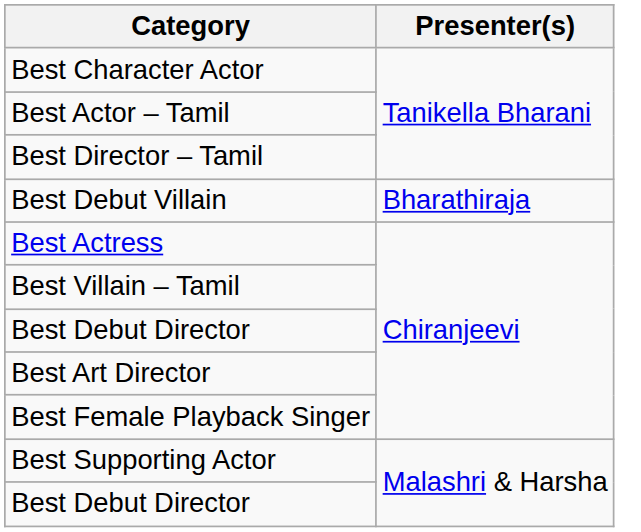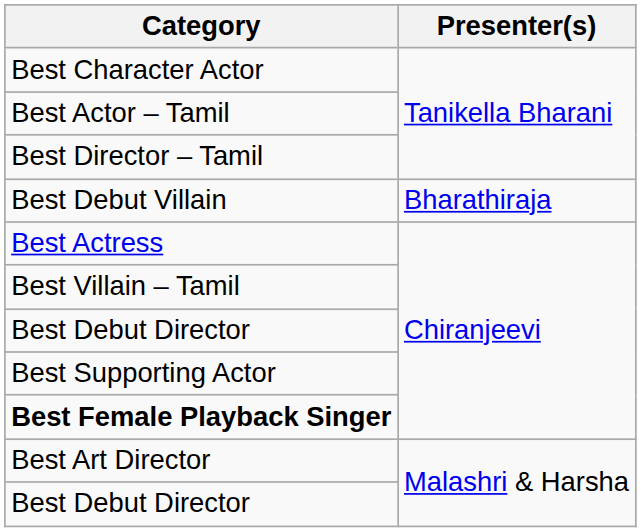(111, 373) Best Art Director -> (143, 373) Best Supporting Actor
(191, 416) normal -> (201, 416) bold
(143, 460) Best Supporting Actor -> (111, 460) Best Art Director
